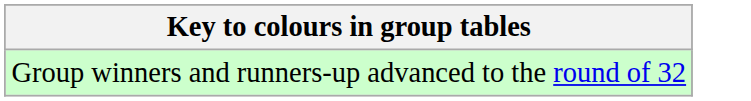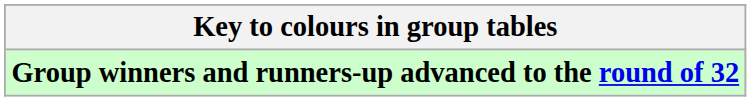(349, 72) normal -> (375, 72) bold
